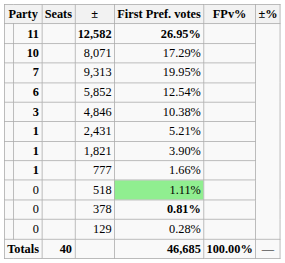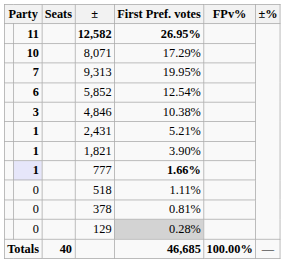(36, 170) no background -> (36, 170) lavender background
(185, 170) normal -> (184, 170) bold
(185, 190) lightgreen background -> (185, 190) no background
(184, 209) bold -> (185, 209) normal
(185, 229) no background -> (185, 229) lightgrey background
